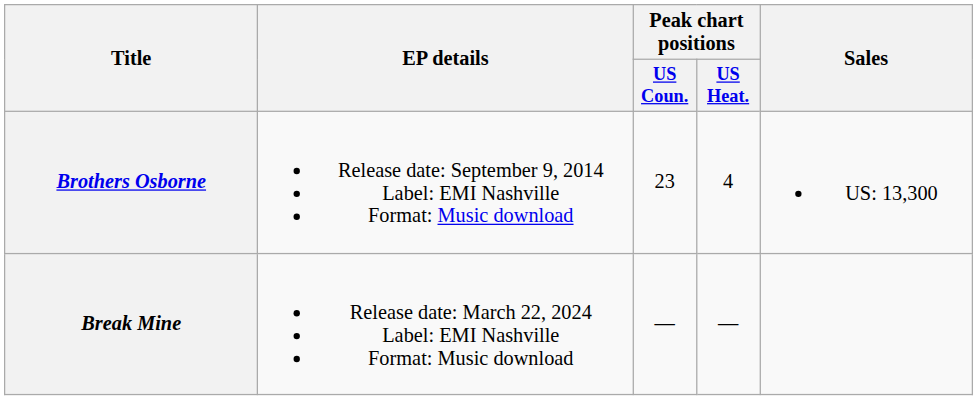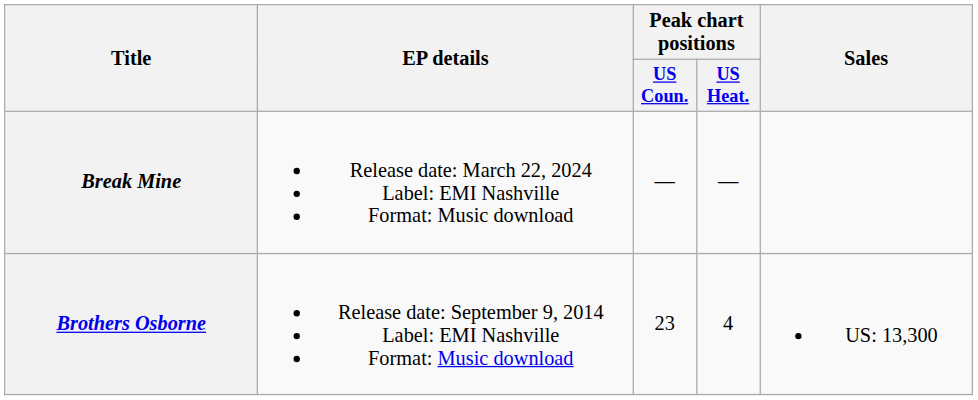rows swapped: (131, 182) <-> (131, 323)
